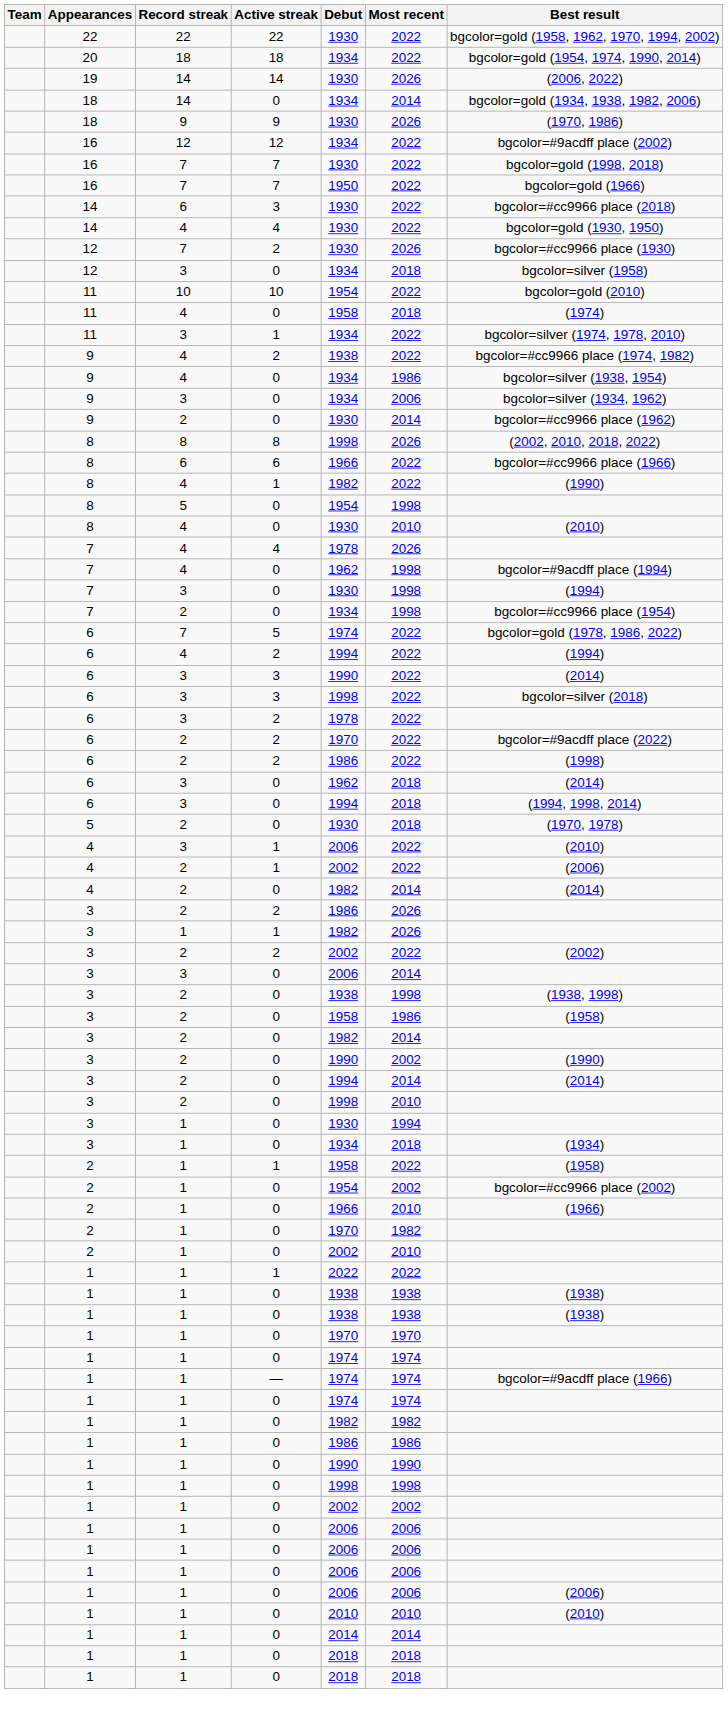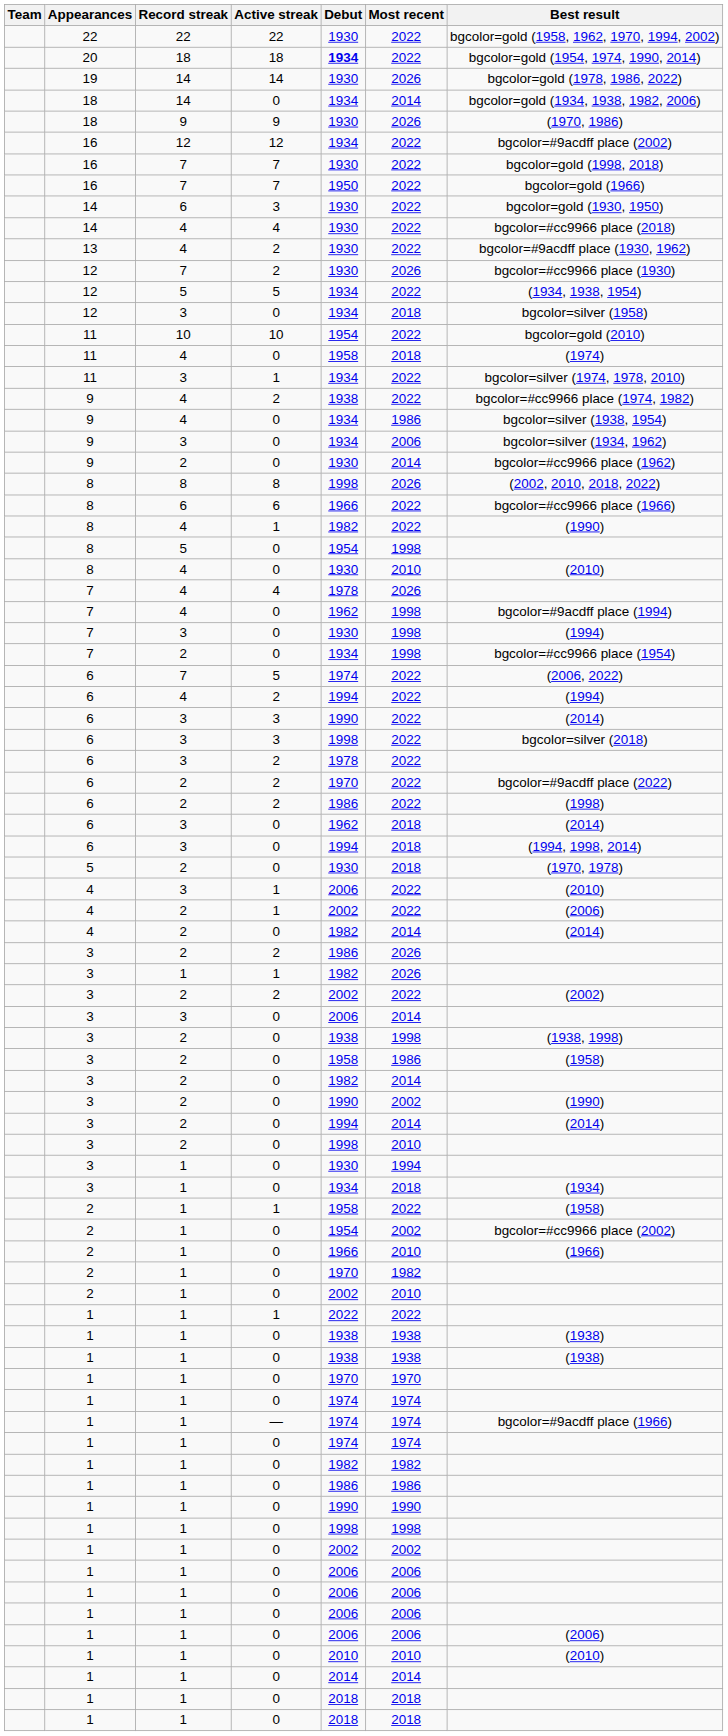(343, 57) normal -> (343, 57) bold
(585, 79) (2006, 2022) -> (585, 79) bgcolor=gold (1978, 1986, 2022)
(585, 206) bgcolor=#cc9966 place (2018) -> (585, 206) bgcolor=gold (1930, 1950)
(585, 228) bgcolor=gold (1930, 1950) -> (585, 228) bgcolor=#cc9966 place (2018)
+ row: (90, 249)
+ row: (90, 292)
(585, 633) bgcolor=gold (1978, 1986, 2022) -> (585, 675) (2006, 2022)
